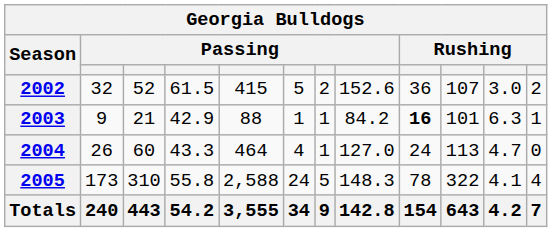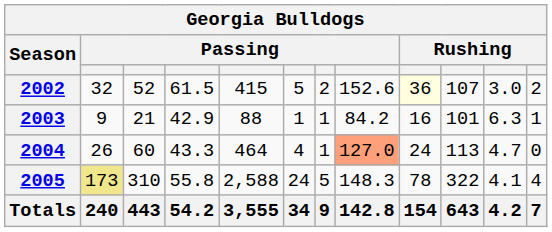(420, 89) no background -> (420, 89) lightyellow background
(420, 120) bold -> (420, 120) normal
(367, 150) no background -> (367, 150) lightsalmon background
(102, 180) no background -> (102, 180) khaki background
